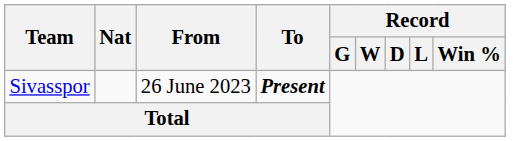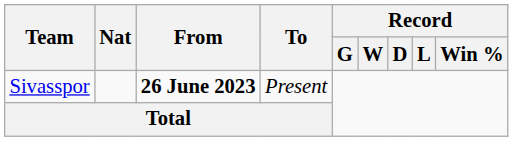(196, 86) normal -> (198, 86) bold
(293, 86) bold -> (296, 86) normal
